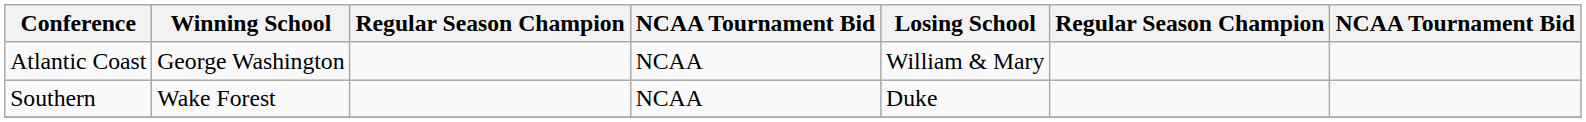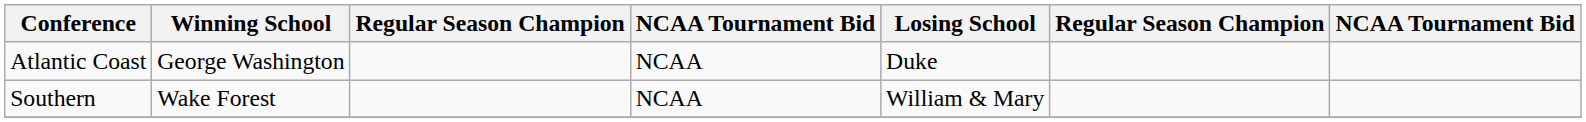(965, 60) William & Mary -> (912, 60) Duke
(912, 98) Duke -> (965, 98) William & Mary
